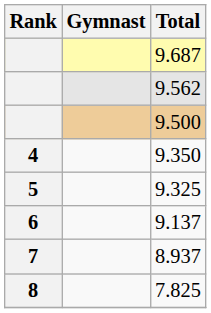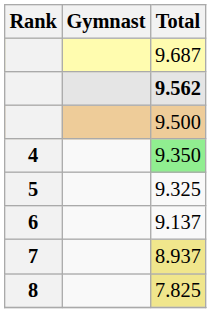(178, 88) normal -> (178, 88) bold
(178, 155) no background -> (178, 155) lightgreen background
(178, 256) no background -> (178, 256) khaki background
(178, 290) no background -> (178, 290) khaki background
